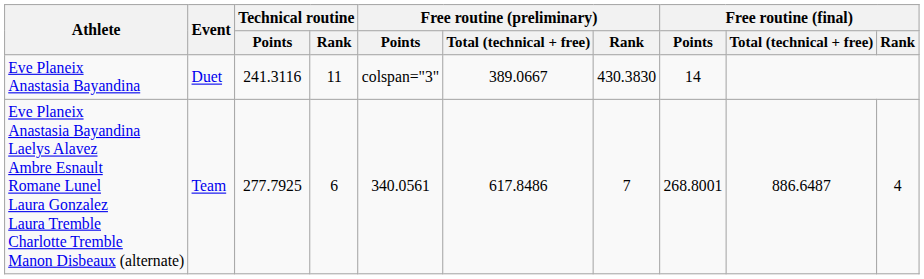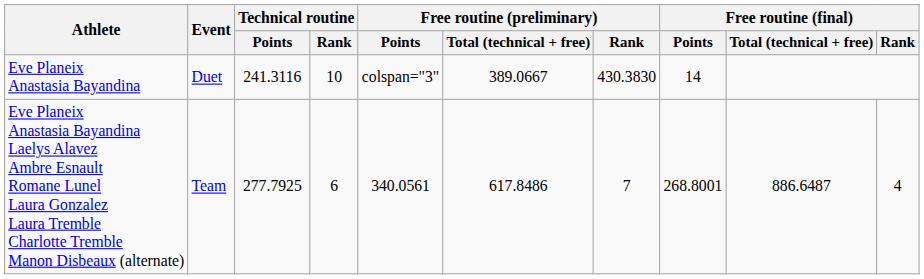(334, 77) 11 -> (334, 77) 10
